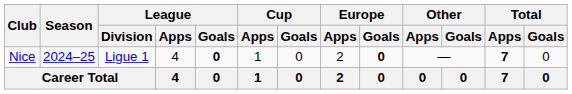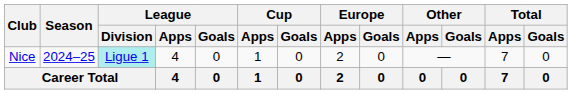(127, 57) no background -> (127, 57) paleturquoise background
(216, 57) bold -> (216, 57) normal
(381, 57) bold -> (381, 57) normal
(505, 57) bold -> (505, 57) normal
